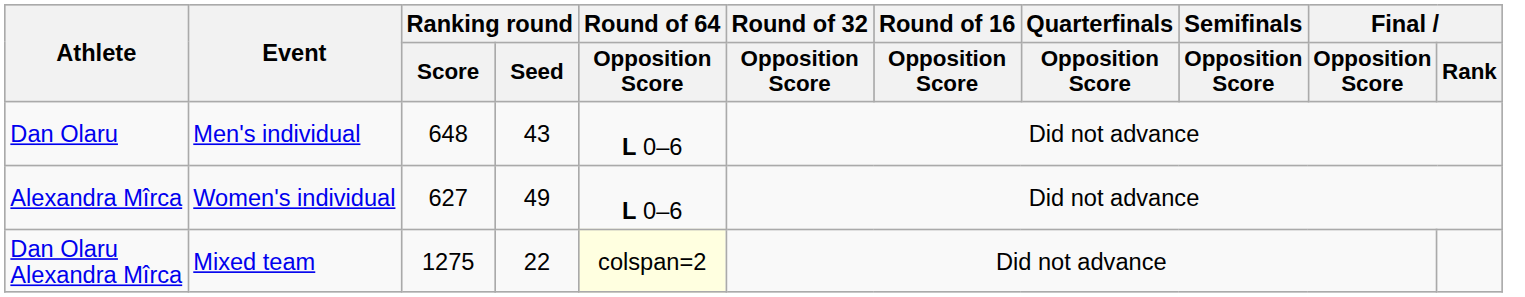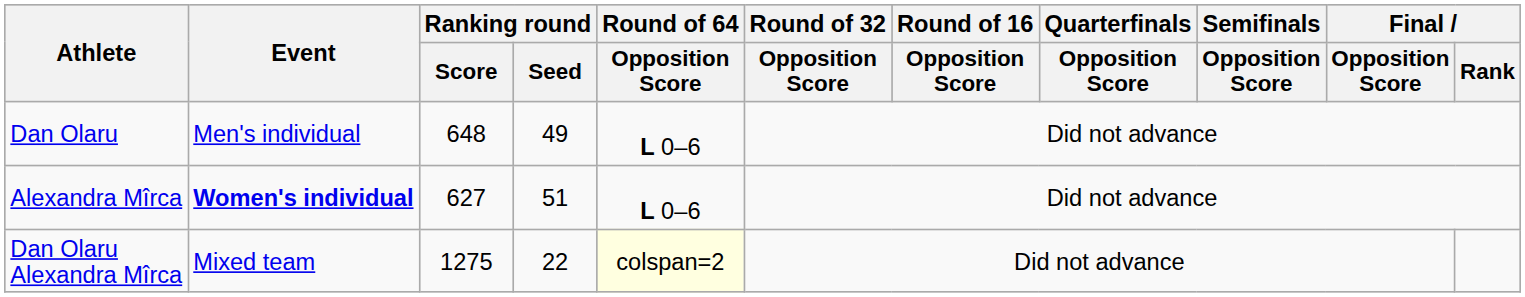(537, 134) 43 -> (555, 134) 49
(294, 198) normal -> (303, 198) bold
(537, 198) 49 -> (555, 198) 51
